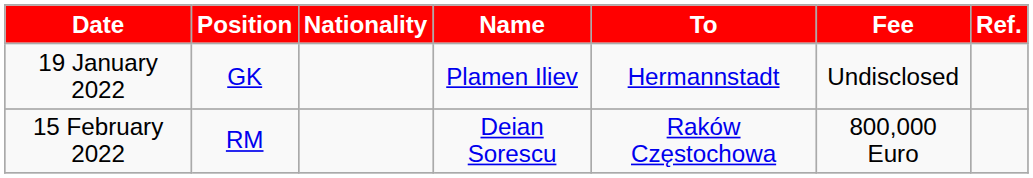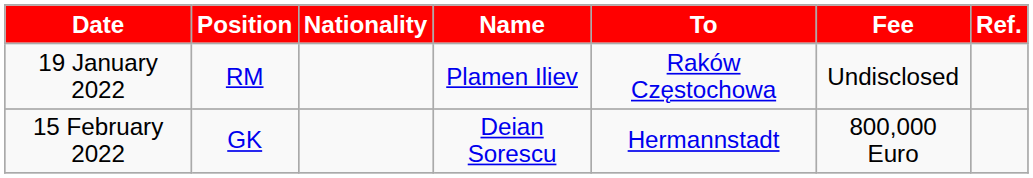(245, 76) GK -> (245, 76) RM
(704, 76) Hermannstadt -> (704, 76) Raków Częstochowa
(245, 141) RM -> (245, 141) GK
(704, 141) Raków Częstochowa -> (704, 141) Hermannstadt
